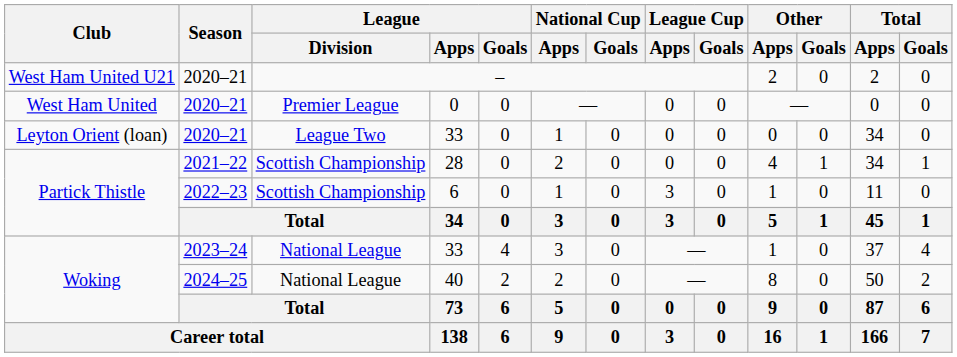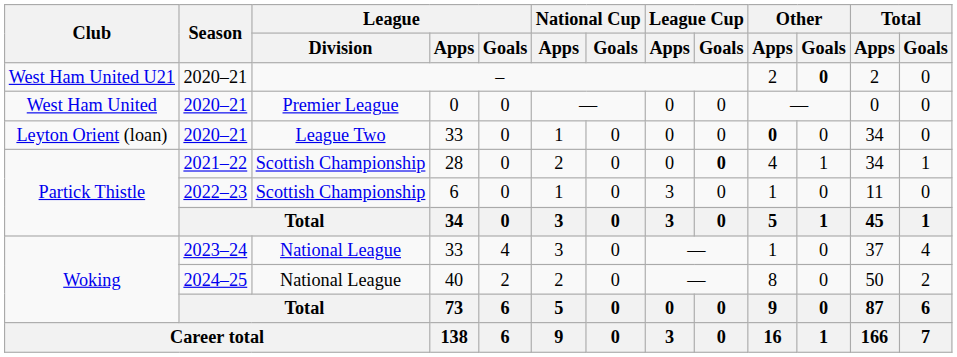(824, 76) normal -> (824, 76) bold
(773, 134) normal -> (773, 134) bold
(721, 163) normal -> (721, 163) bold
